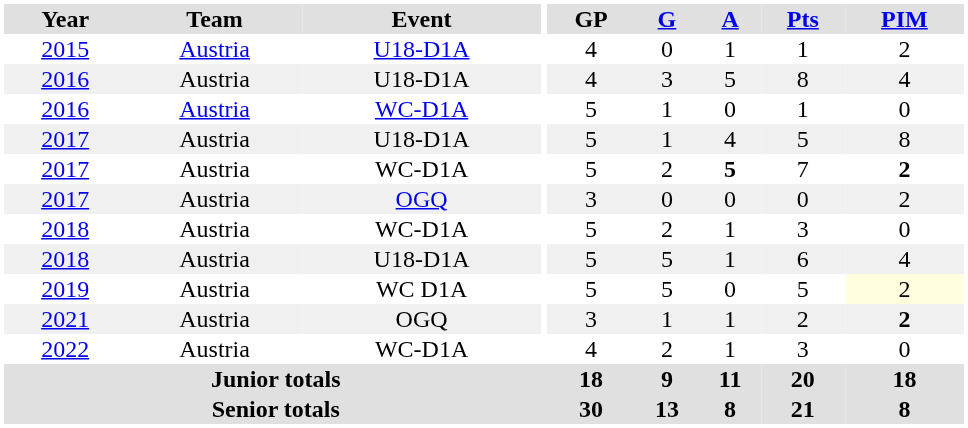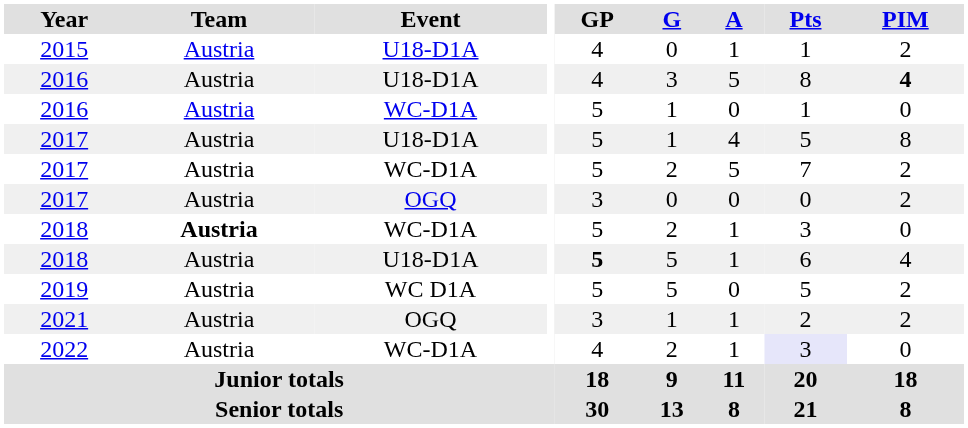(904, 78) normal -> (905, 78) bold
(730, 168) bold -> (734, 168) normal
(904, 168) bold -> (905, 168) normal
(215, 228) normal -> (219, 228) bold
(591, 258) normal -> (597, 258) bold
(904, 288) lightyellow background -> (905, 288) no background
(904, 318) bold -> (905, 318) normal
(803, 348) no background -> (805, 348) lavender background
